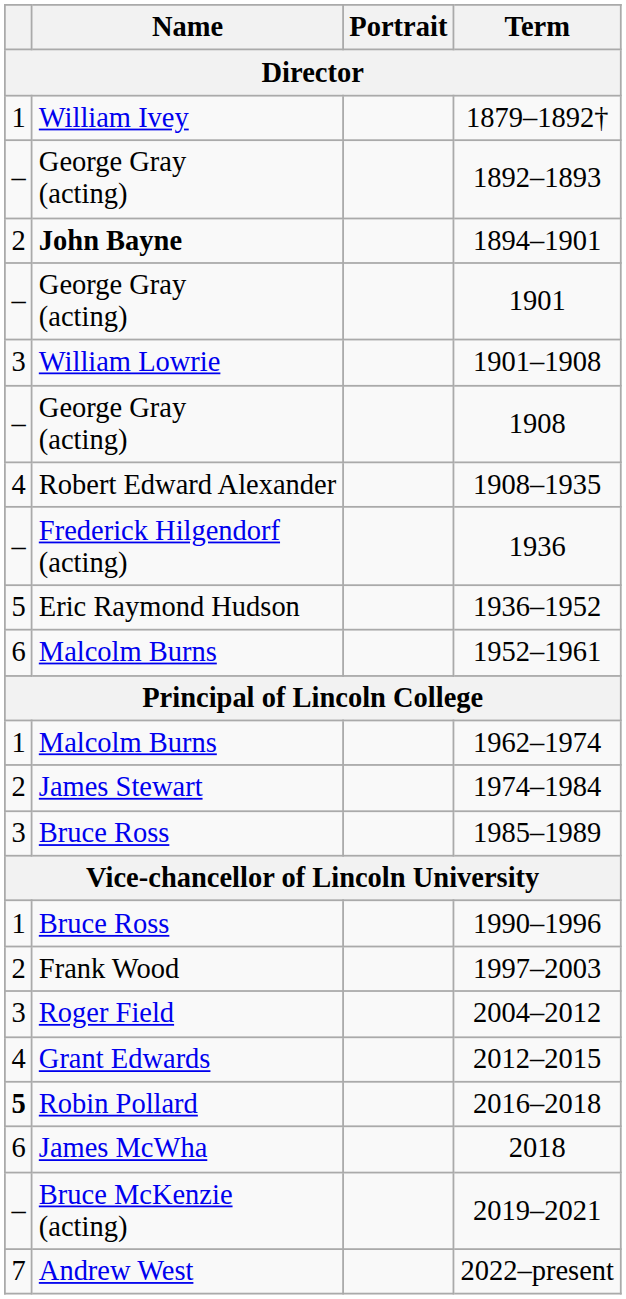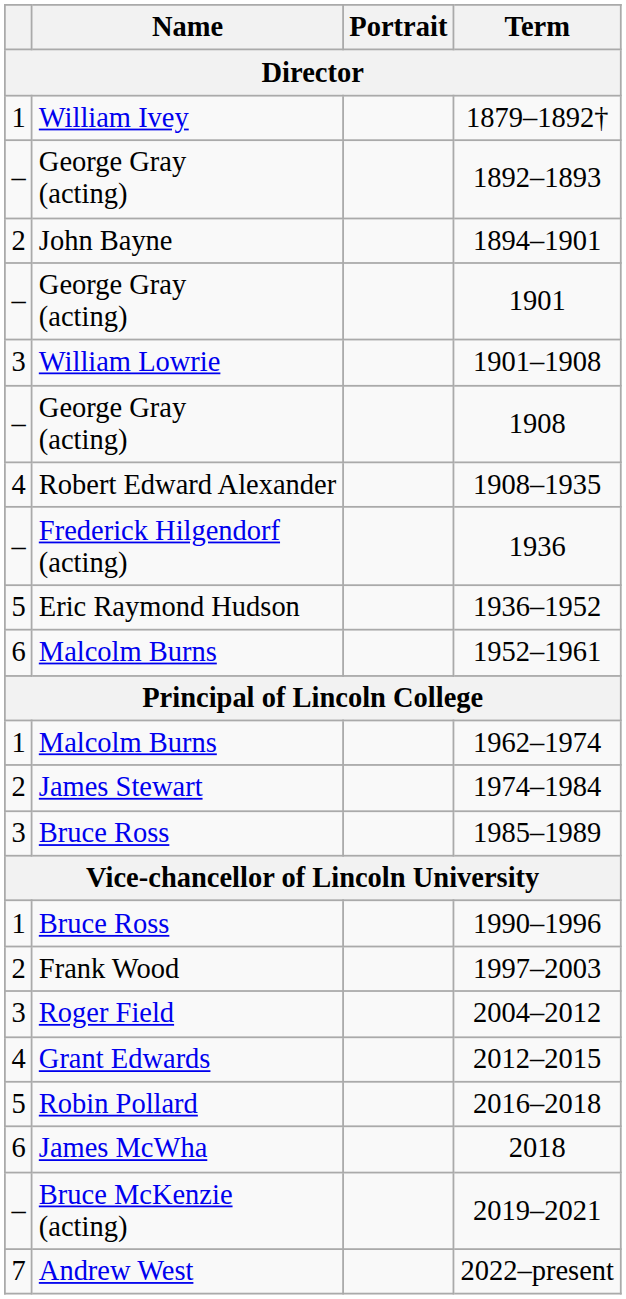(110, 239) bold -> (106, 239) normal
(19, 1103) bold -> (19, 1103) normal
